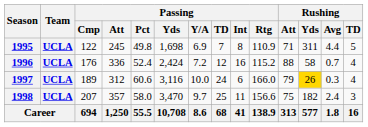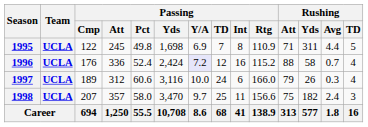(200, 63) no background -> (200, 63) lavender background
(310, 79) gold background -> (310, 79) no background
